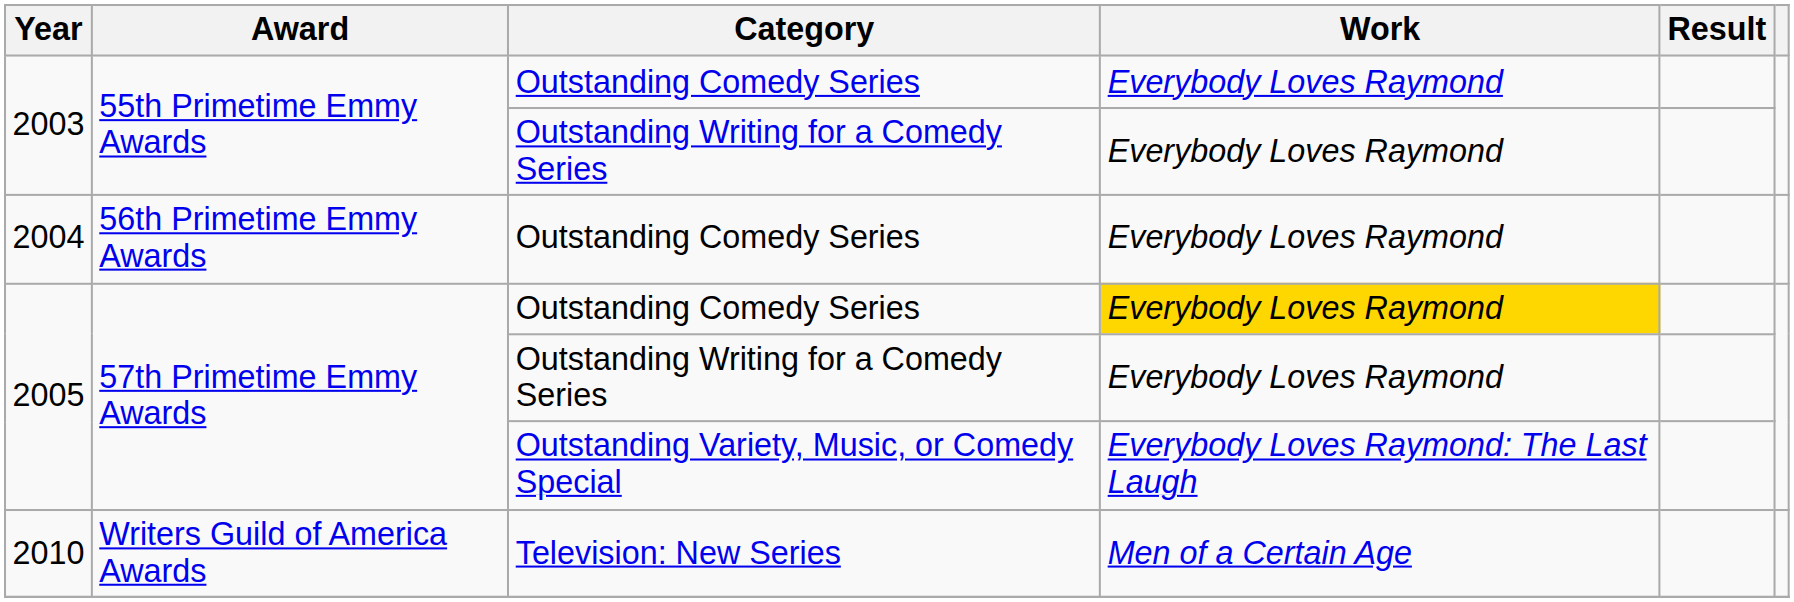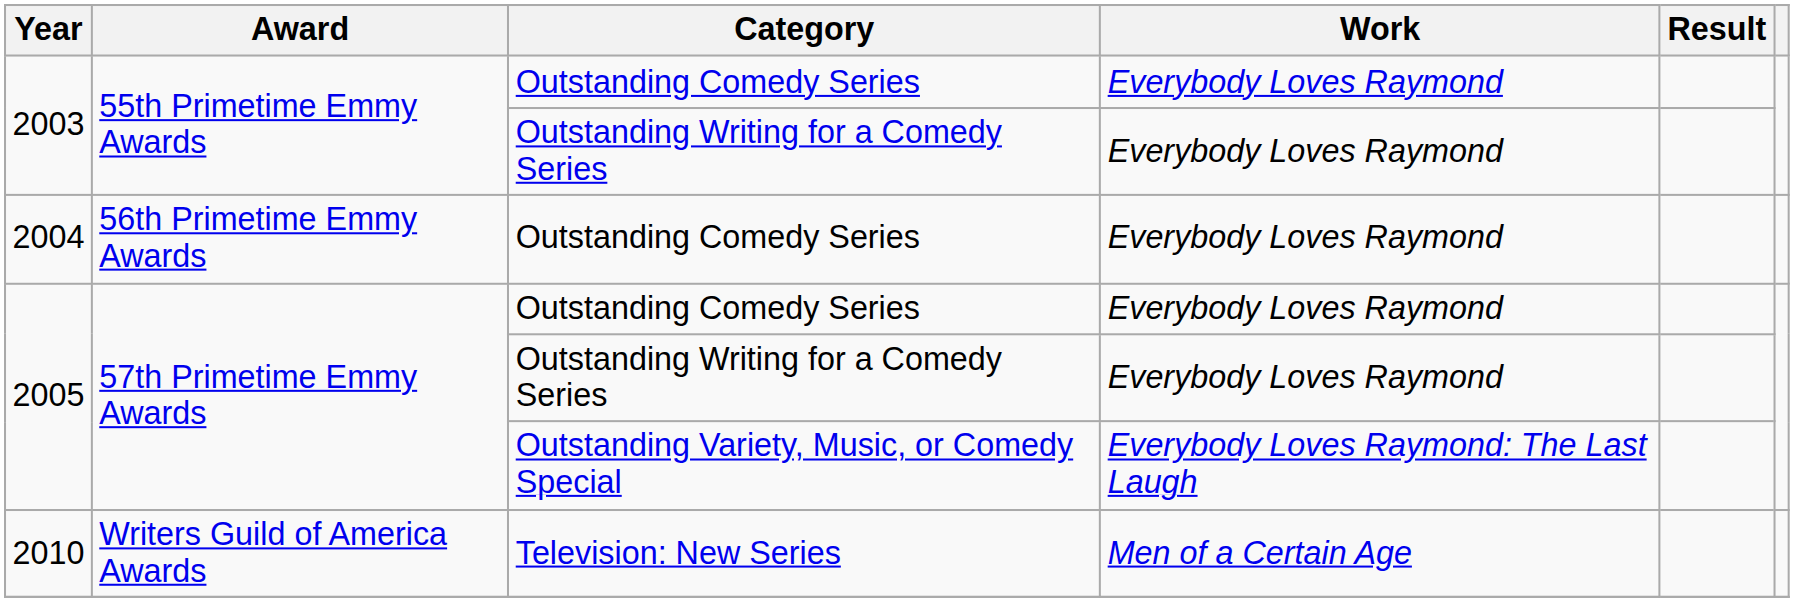(1305, 307) gold background -> (1305, 307) no background
